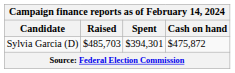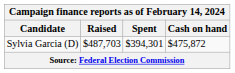(102, 44) $485,703 -> (102, 44) $487,703
